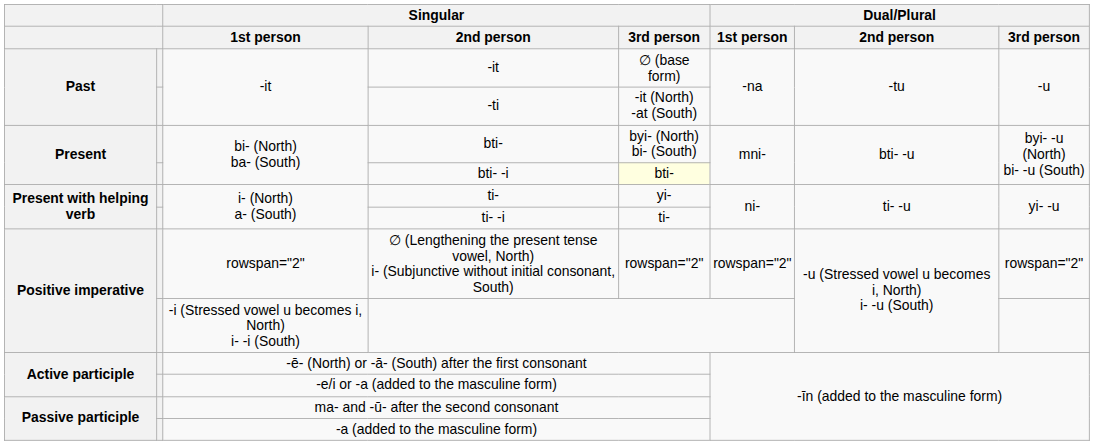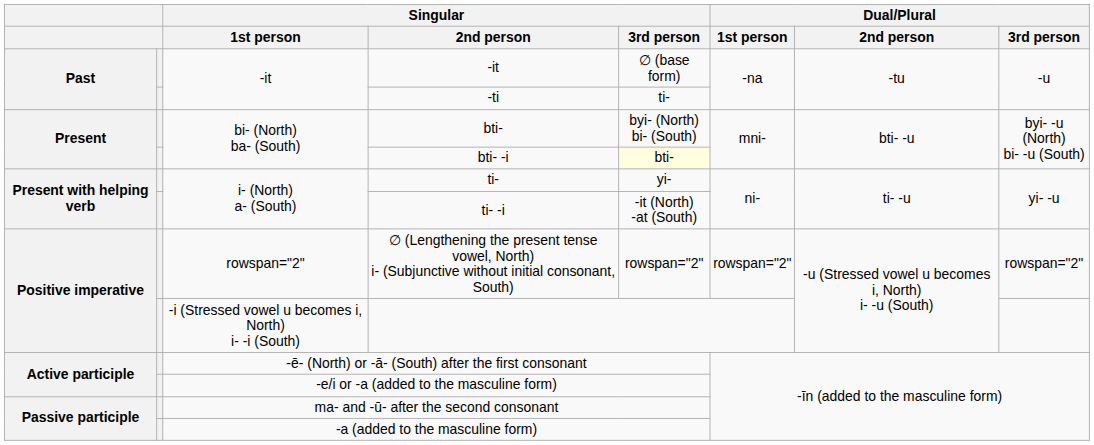(664, 106) -it (North) -at (South) -> (664, 98) ti-
(664, 217) ti- -> (664, 210) -it (North) -at (South)
